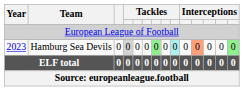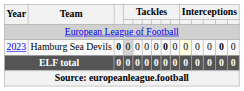(119, 47) normal -> (119, 47) bold
(156, 47) lightgreen background -> (156, 47) no background
(166, 47) normal -> (166, 47) bold
(175, 47) paleturquoise background -> (175, 47) no background
(186, 47) no background -> (186, 47) lightyellow background
(197, 47) lightsalmon background -> (197, 47) no background
(221, 47) normal -> (221, 47) bold
(233, 47) lightgreen background -> (233, 47) no background
